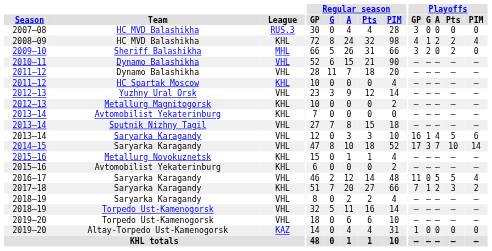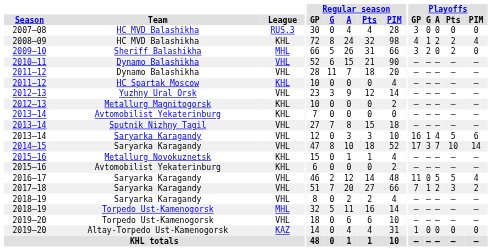(283, 188) KHL -> (283, 188) VHL
(283, 210) VHL -> (283, 210) MHL
